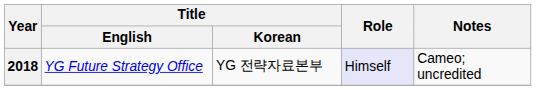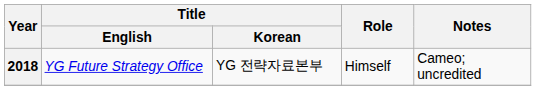(368, 66) lavender background -> (368, 66) no background
